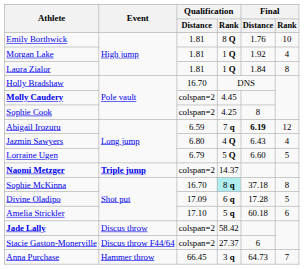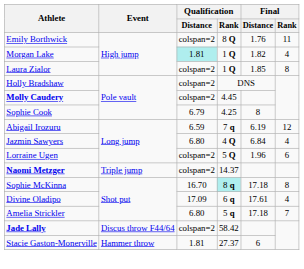(197, 40) 1.81 -> (197, 40) colspan=2
(287, 40) 10 -> (287, 40) 11
(197, 54) no background -> (197, 54) paleturquoise background
(258, 54) 1.92 -> (258, 54) 1.82
(197, 69) 1.81 -> (197, 69) colspan=2
(258, 69) 1.84 -> (258, 69) 1.85
(197, 83) 16.70 -> (197, 83) colspan=2
(197, 112) colspan=2 -> (197, 112) 6.79
(258, 127) bold -> (258, 127) normal
(258, 141) 6.43 -> (258, 141) 6.84
(197, 156) 6.79 -> (197, 156) colspan=2
(258, 156) 6.60 -> (258, 156) 1.96
(287, 156) 5 -> (287, 156) 6
(123, 170) bold -> (122, 170) normal
(258, 185) 37.18 -> (258, 185) 17.18
(258, 199) 17.28 -> (258, 199) 17.61
(287, 199) 5 -> (287, 199) 4
(197, 214) 17.10 -> (197, 214) 6.80
(258, 214) 60.18 -> (258, 214) 17.18
(287, 214) 6 -> (287, 214) 7
(124, 228) Discus throw -> (138, 228) Discus throw F44/64
(138, 243) Discus throw F44/64 -> (128, 243) Hammer throw
(197, 243) colspan=2 -> (197, 243) 1.81
- row: (33, 257)
